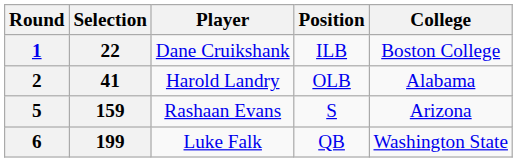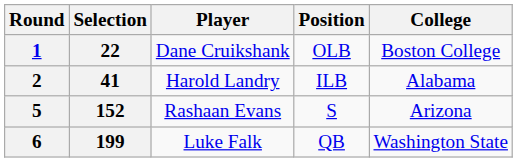(332, 50) ILB -> (332, 50) OLB
(332, 80) OLB -> (332, 80) ILB
(110, 111) 159 -> (110, 111) 152
